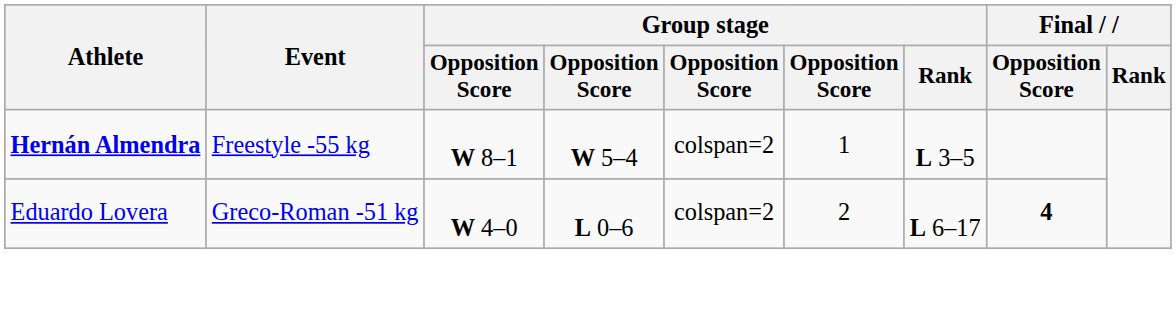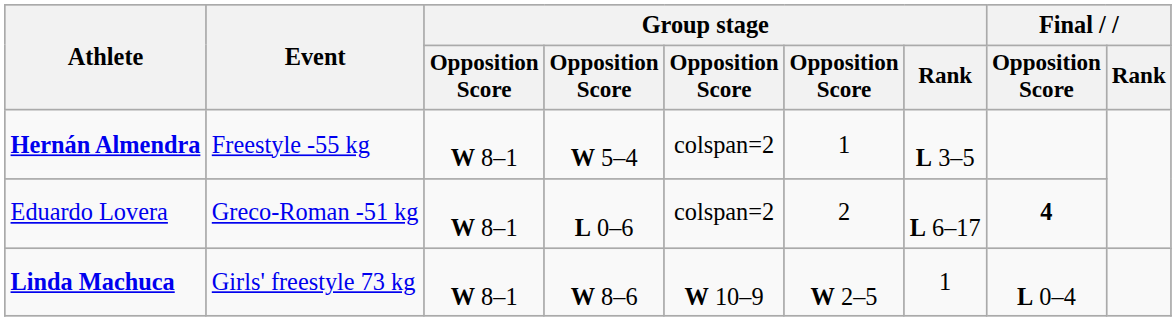(484, 227) W 4–0 -> (484, 227) W 8–1
+ row: (93, 282)
